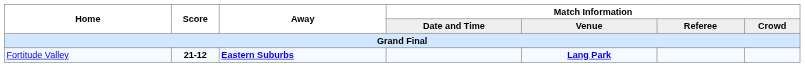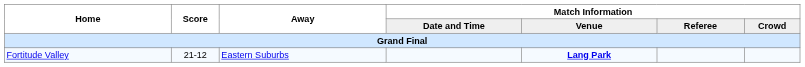(195, 55) bold -> (195, 55) normal
(258, 55) bold -> (255, 55) normal
